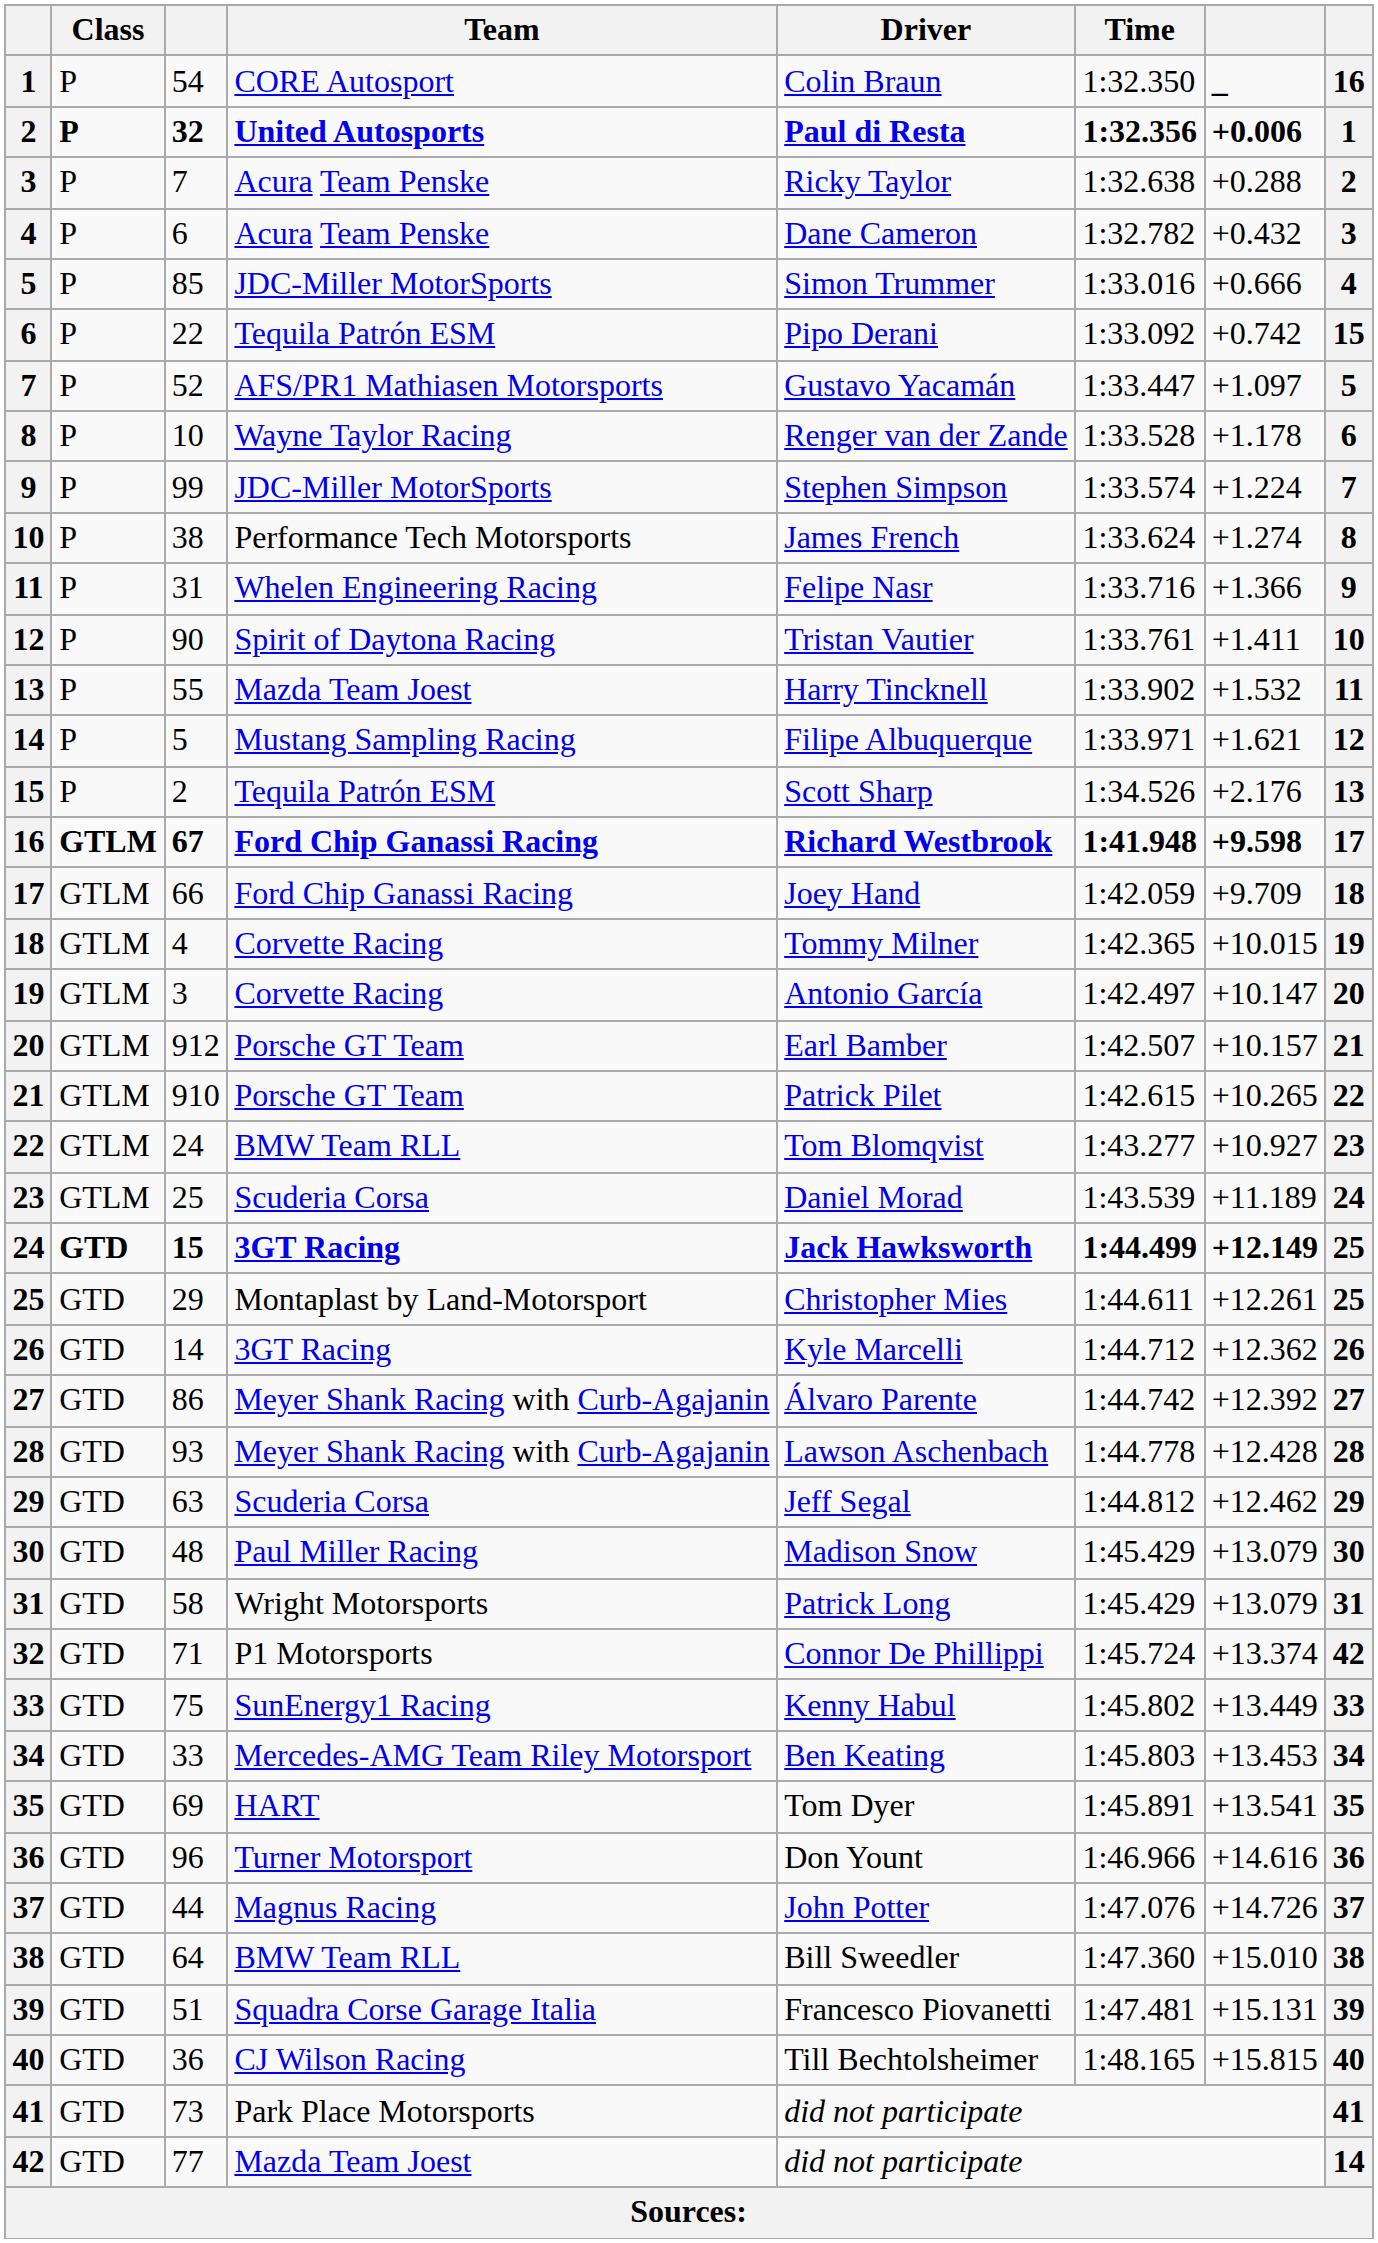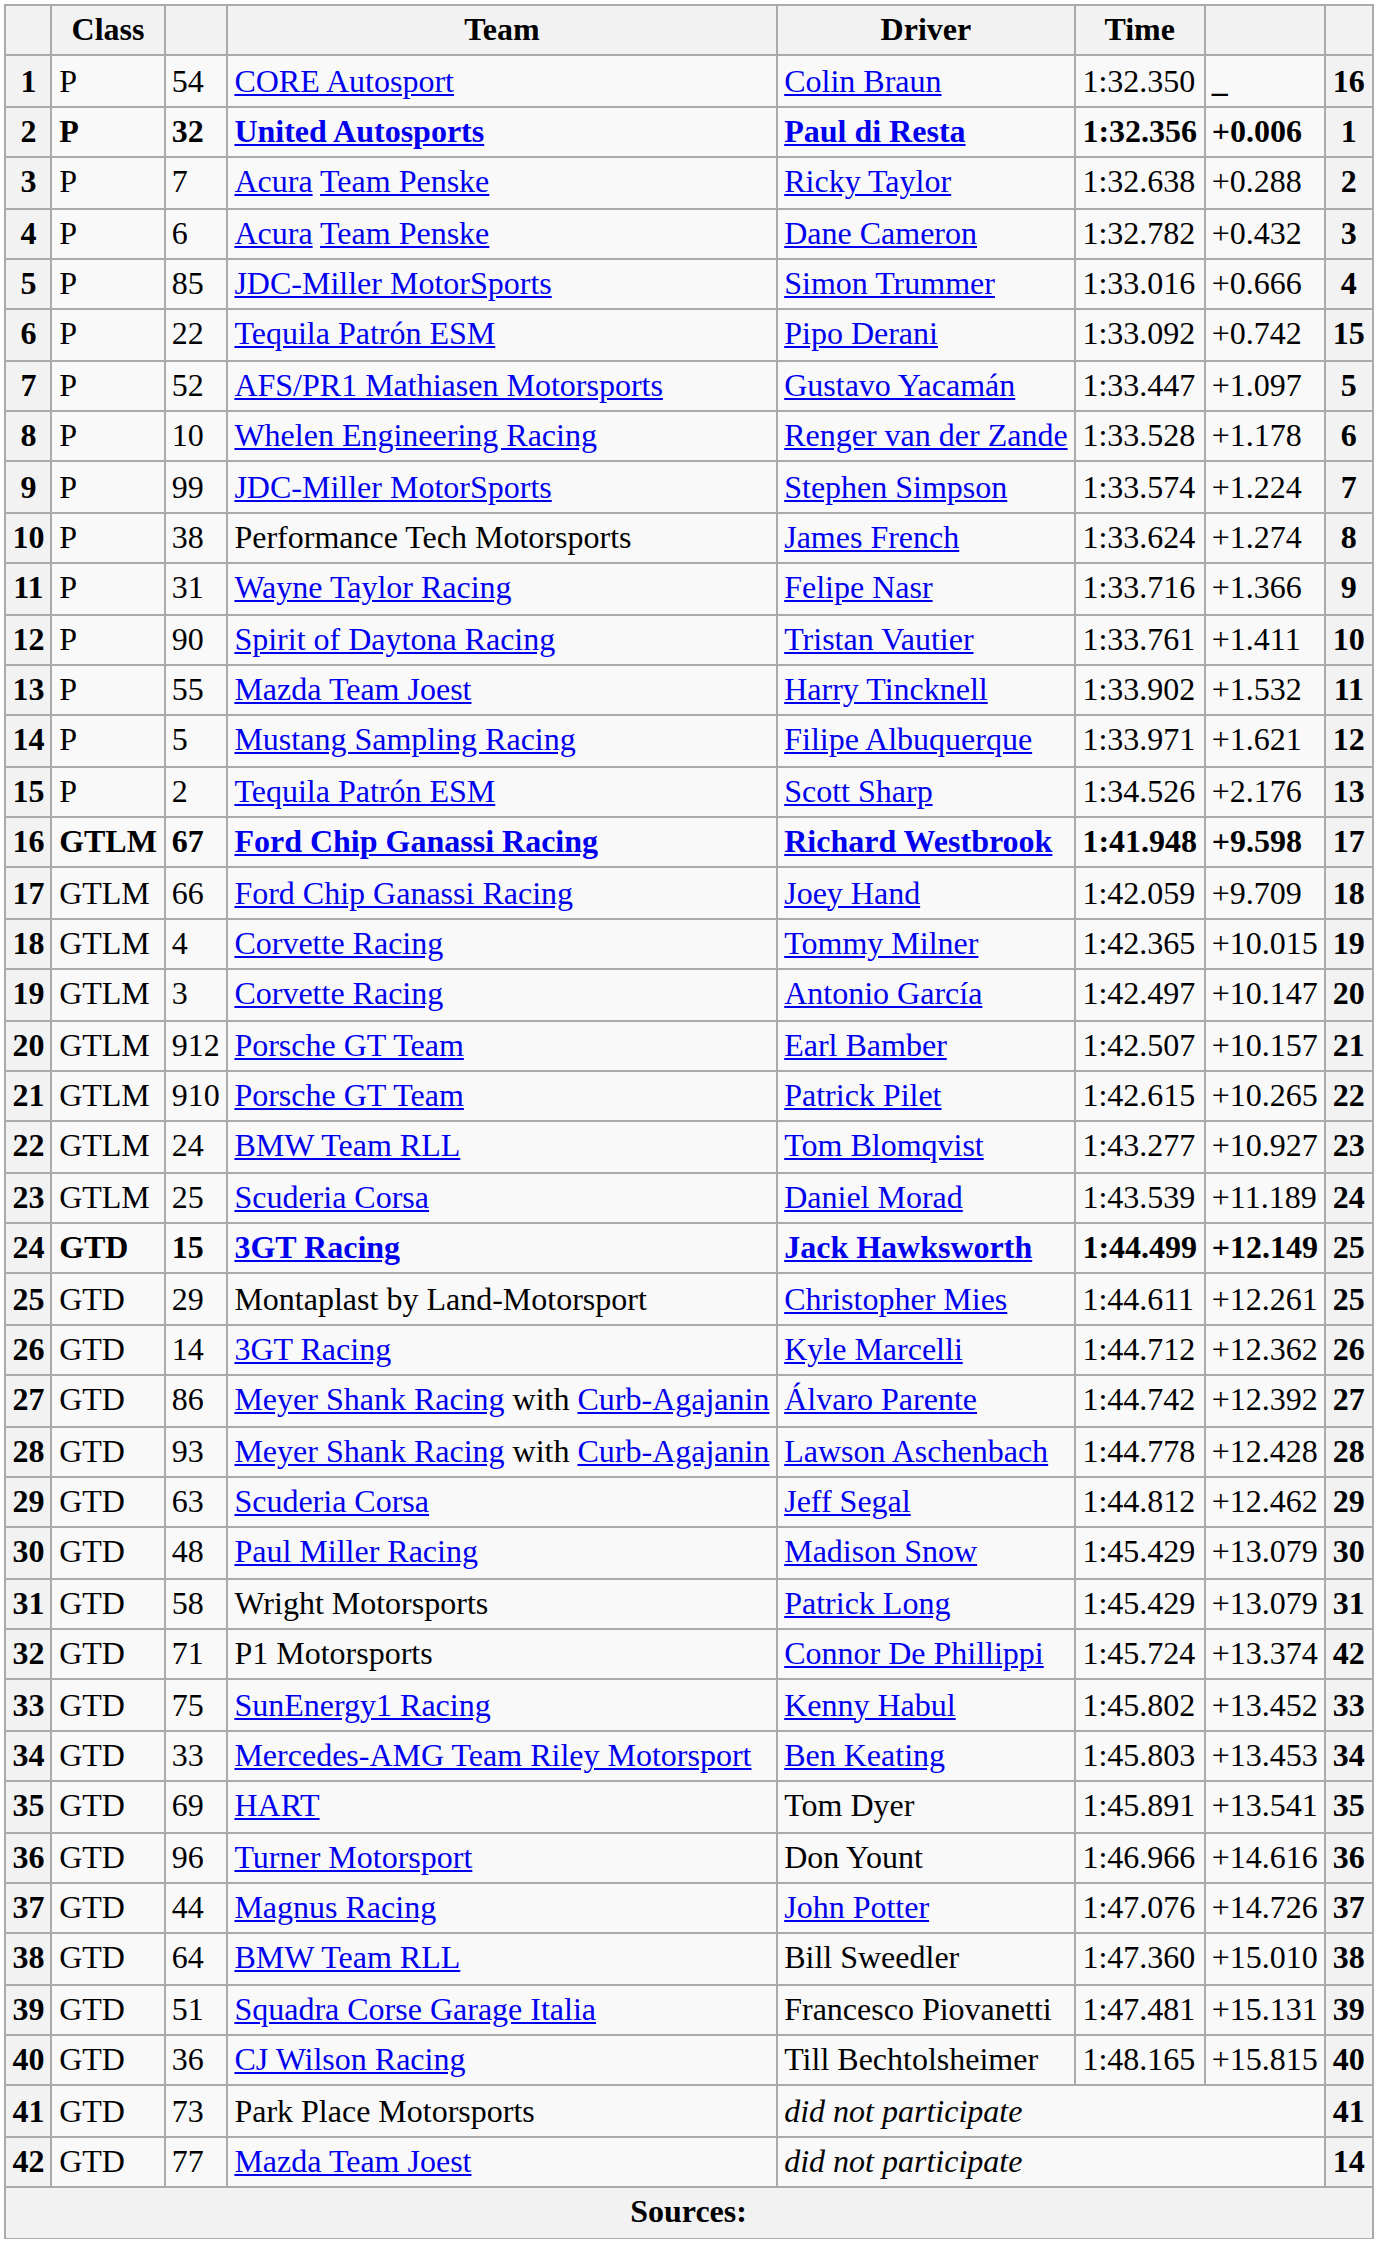(373, 435) Wayne Taylor Racing -> (416, 435) Whelen Engineering Racing
(416, 588) Whelen Engineering Racing -> (373, 588) Wayne Taylor Racing
(1265, 1704) +13.449 -> (1265, 1704) +13.452
